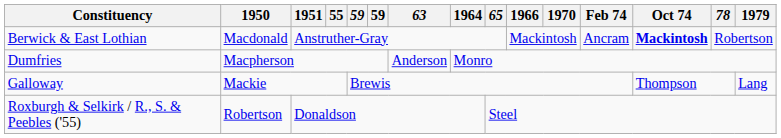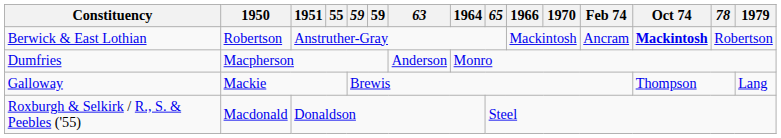(256, 38) Macdonald -> (253, 38) Robertson
(253, 114) Robertson -> (256, 114) Macdonald
